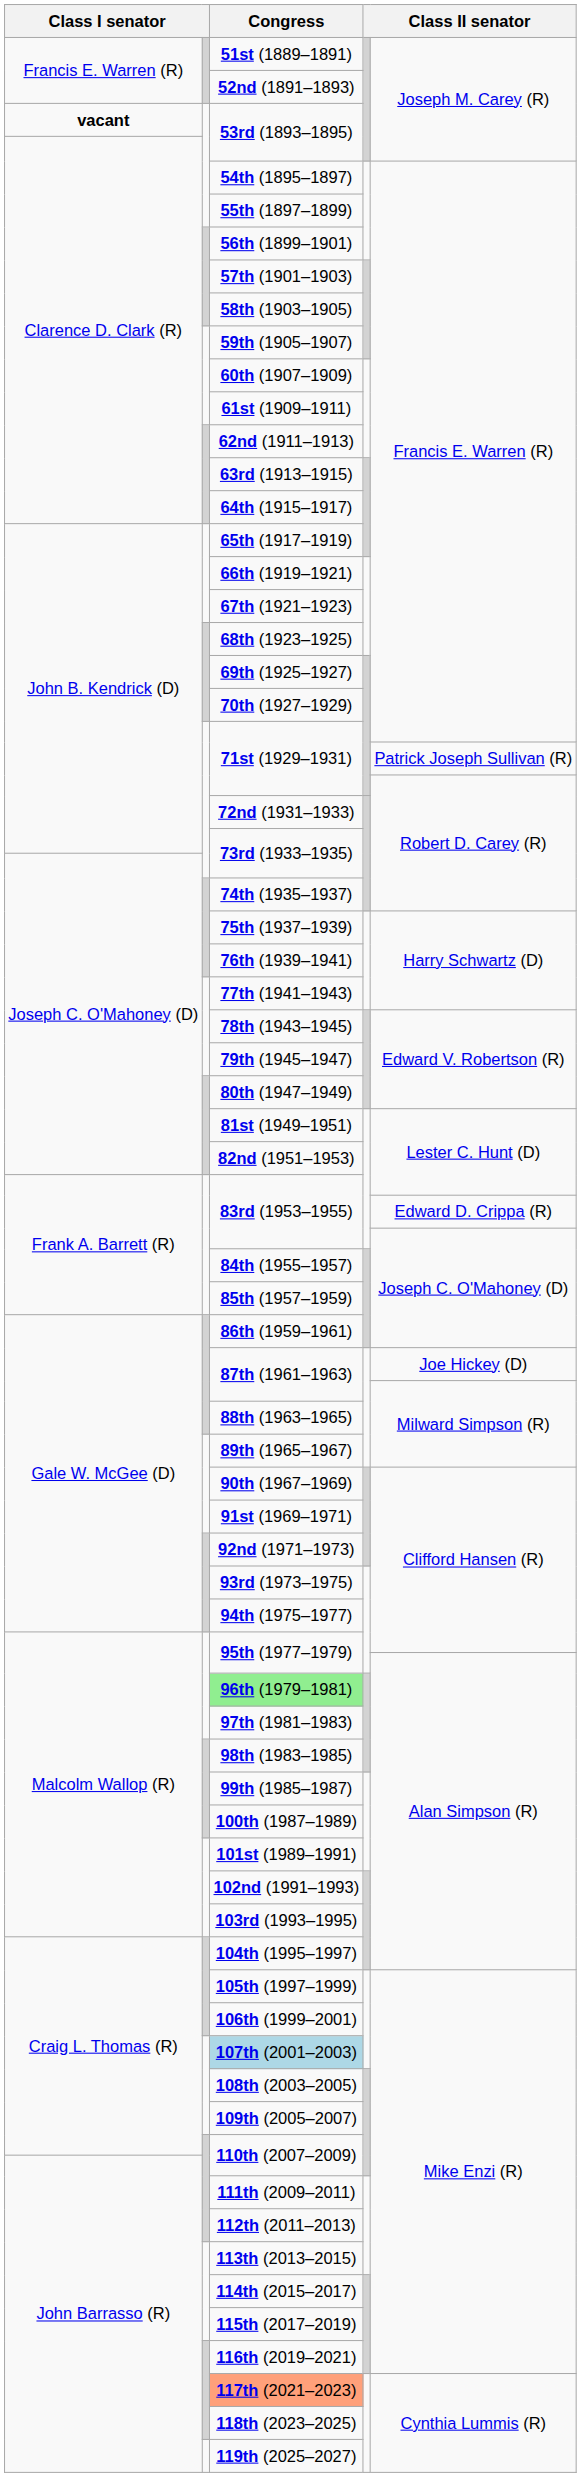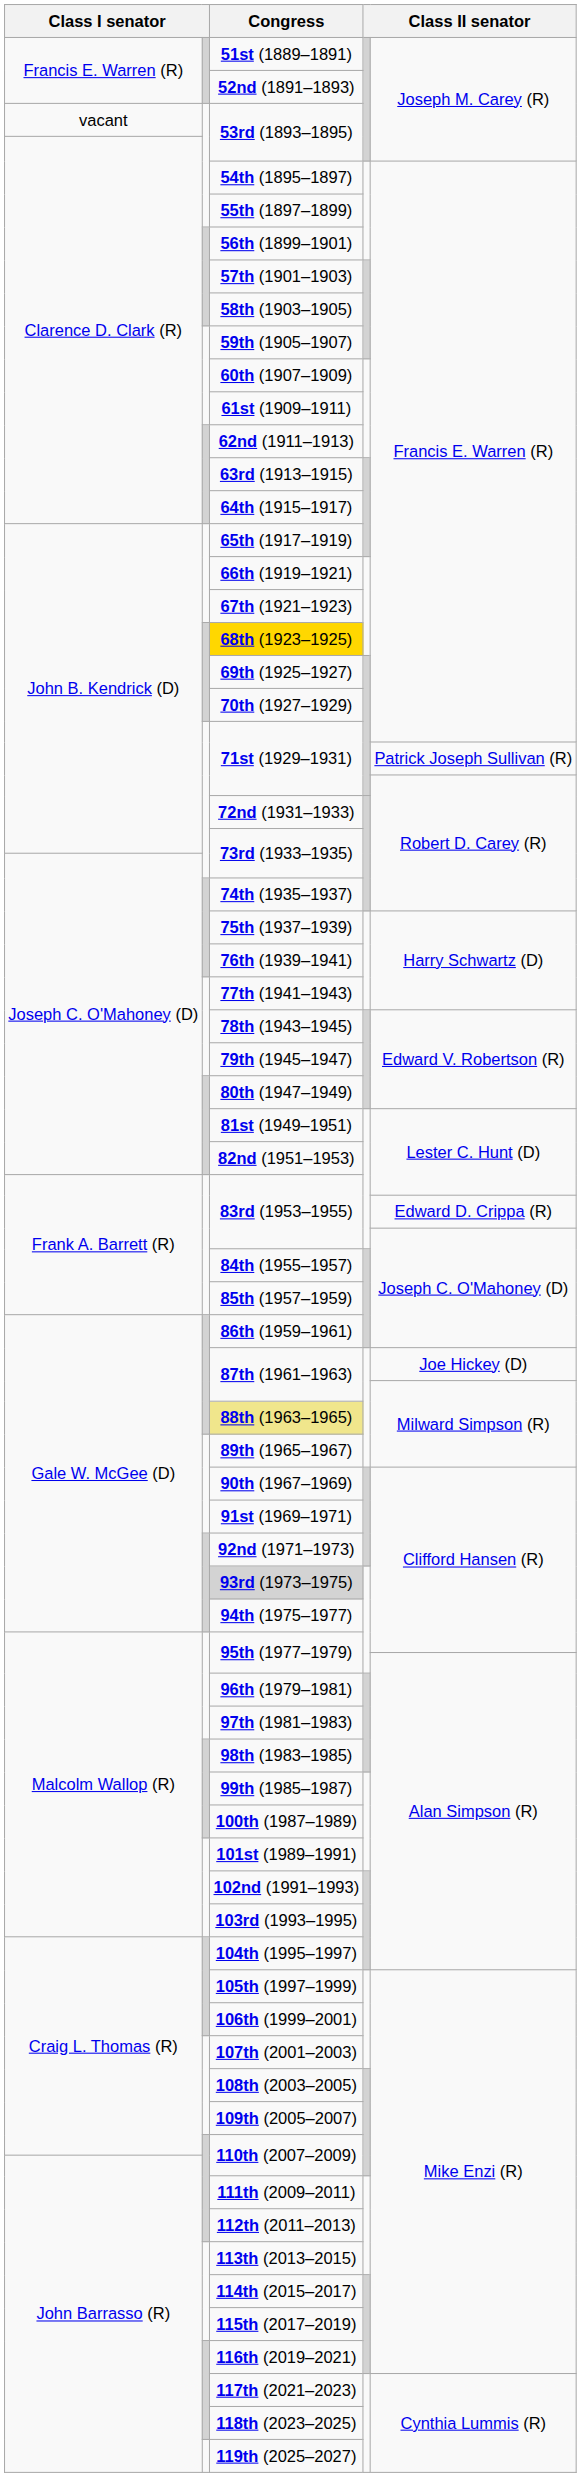(103, 119) bold -> (103, 119) normal
(286, 638) no background -> (286, 638) gold background
(286, 1417) no background -> (286, 1417) khaki background
(286, 1582) no background -> (286, 1582) lightgrey background
(286, 1689) lightgreen background -> (286, 1689) no background
(286, 2052) lightblue background -> (286, 2052) no background
(286, 2389) lightsalmon background -> (286, 2389) no background
